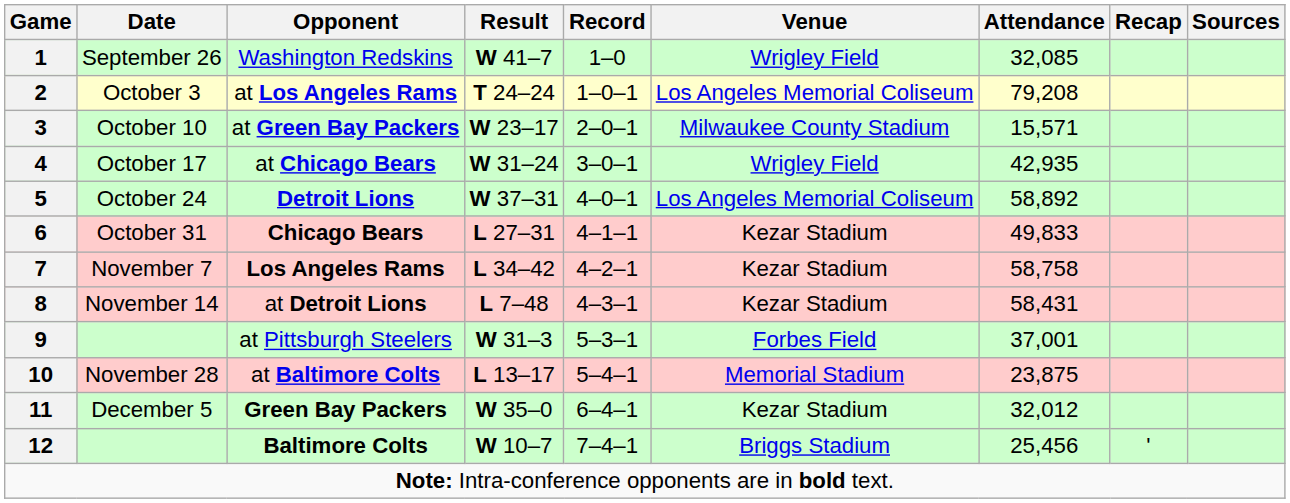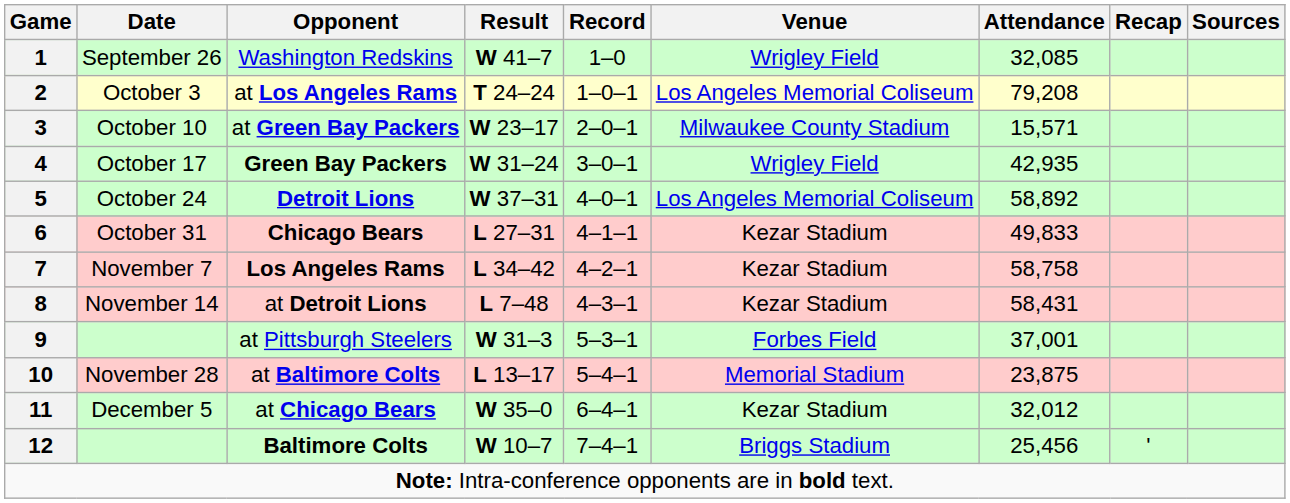(346, 163) at Chicago Bears -> (346, 163) Green Bay Packers
(346, 410) Green Bay Packers -> (346, 410) at Chicago Bears
